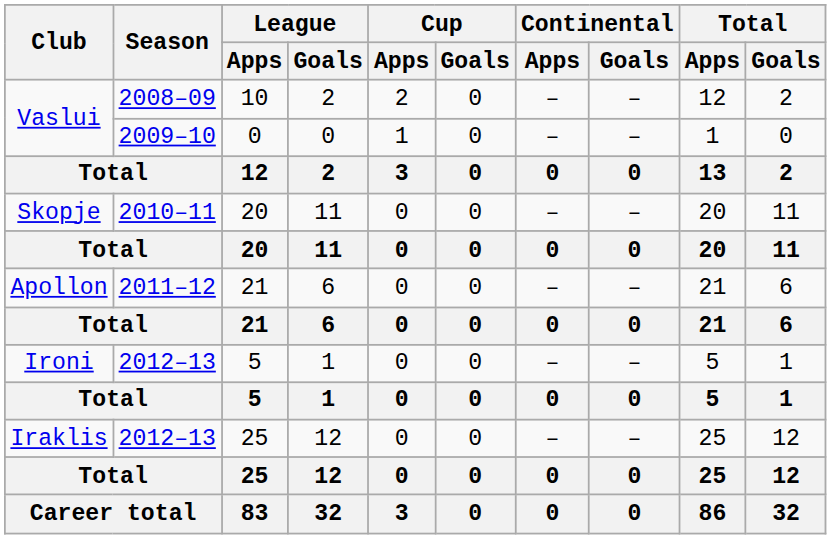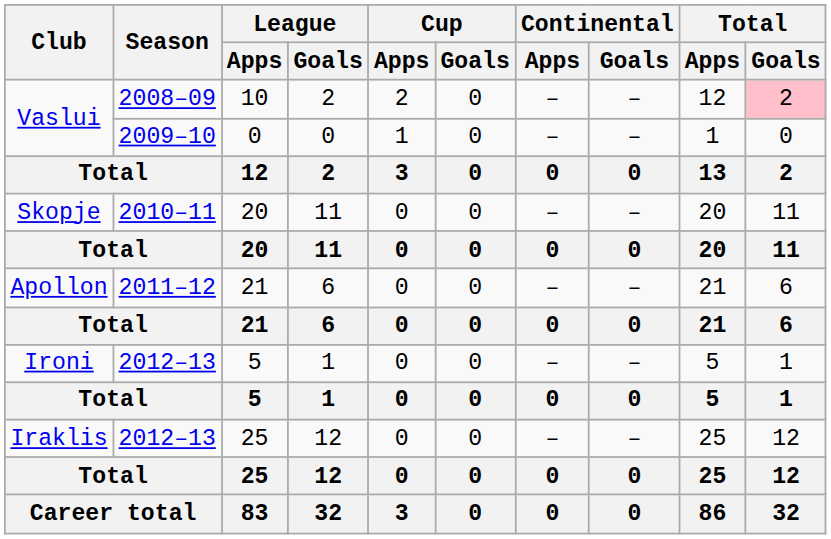(786, 99) no background -> (786, 99) pink background
